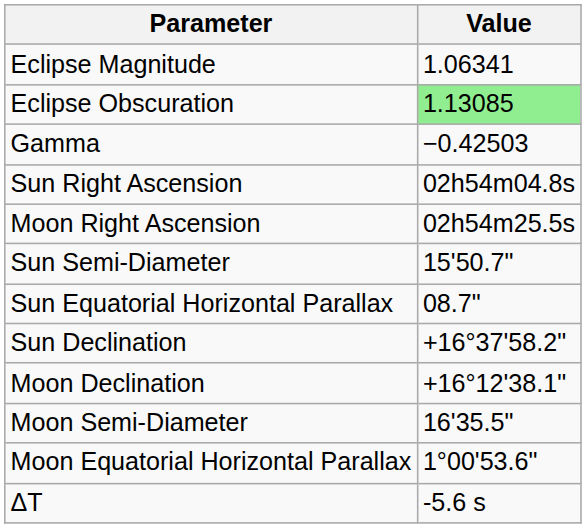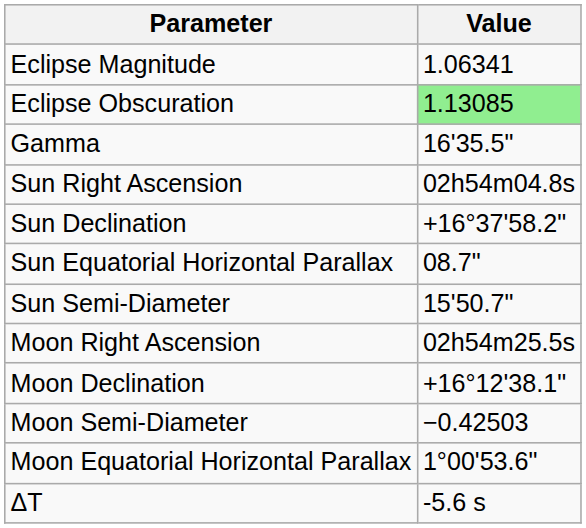(476, 143) −0.42503 -> (468, 143) 16'35.5"
rows swapped: (99, 343) <-> (136, 223)
rows swapped: (120, 263) <-> (202, 303)
(468, 422) 16'35.5" -> (476, 422) −0.42503
